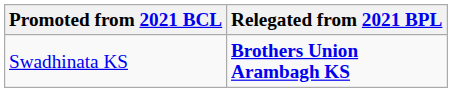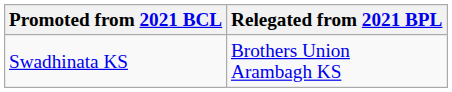(295, 60) bold -> (290, 60) normal
